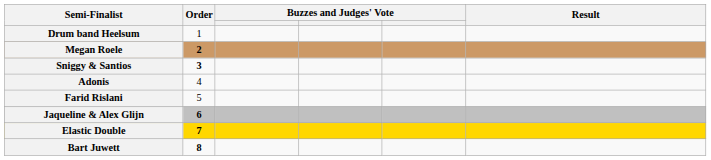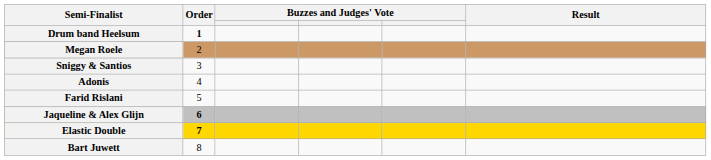(199, 33) normal -> (199, 33) bold
(199, 49) bold -> (199, 49) normal
(199, 66) bold -> (199, 66) normal
(199, 147) bold -> (199, 147) normal
